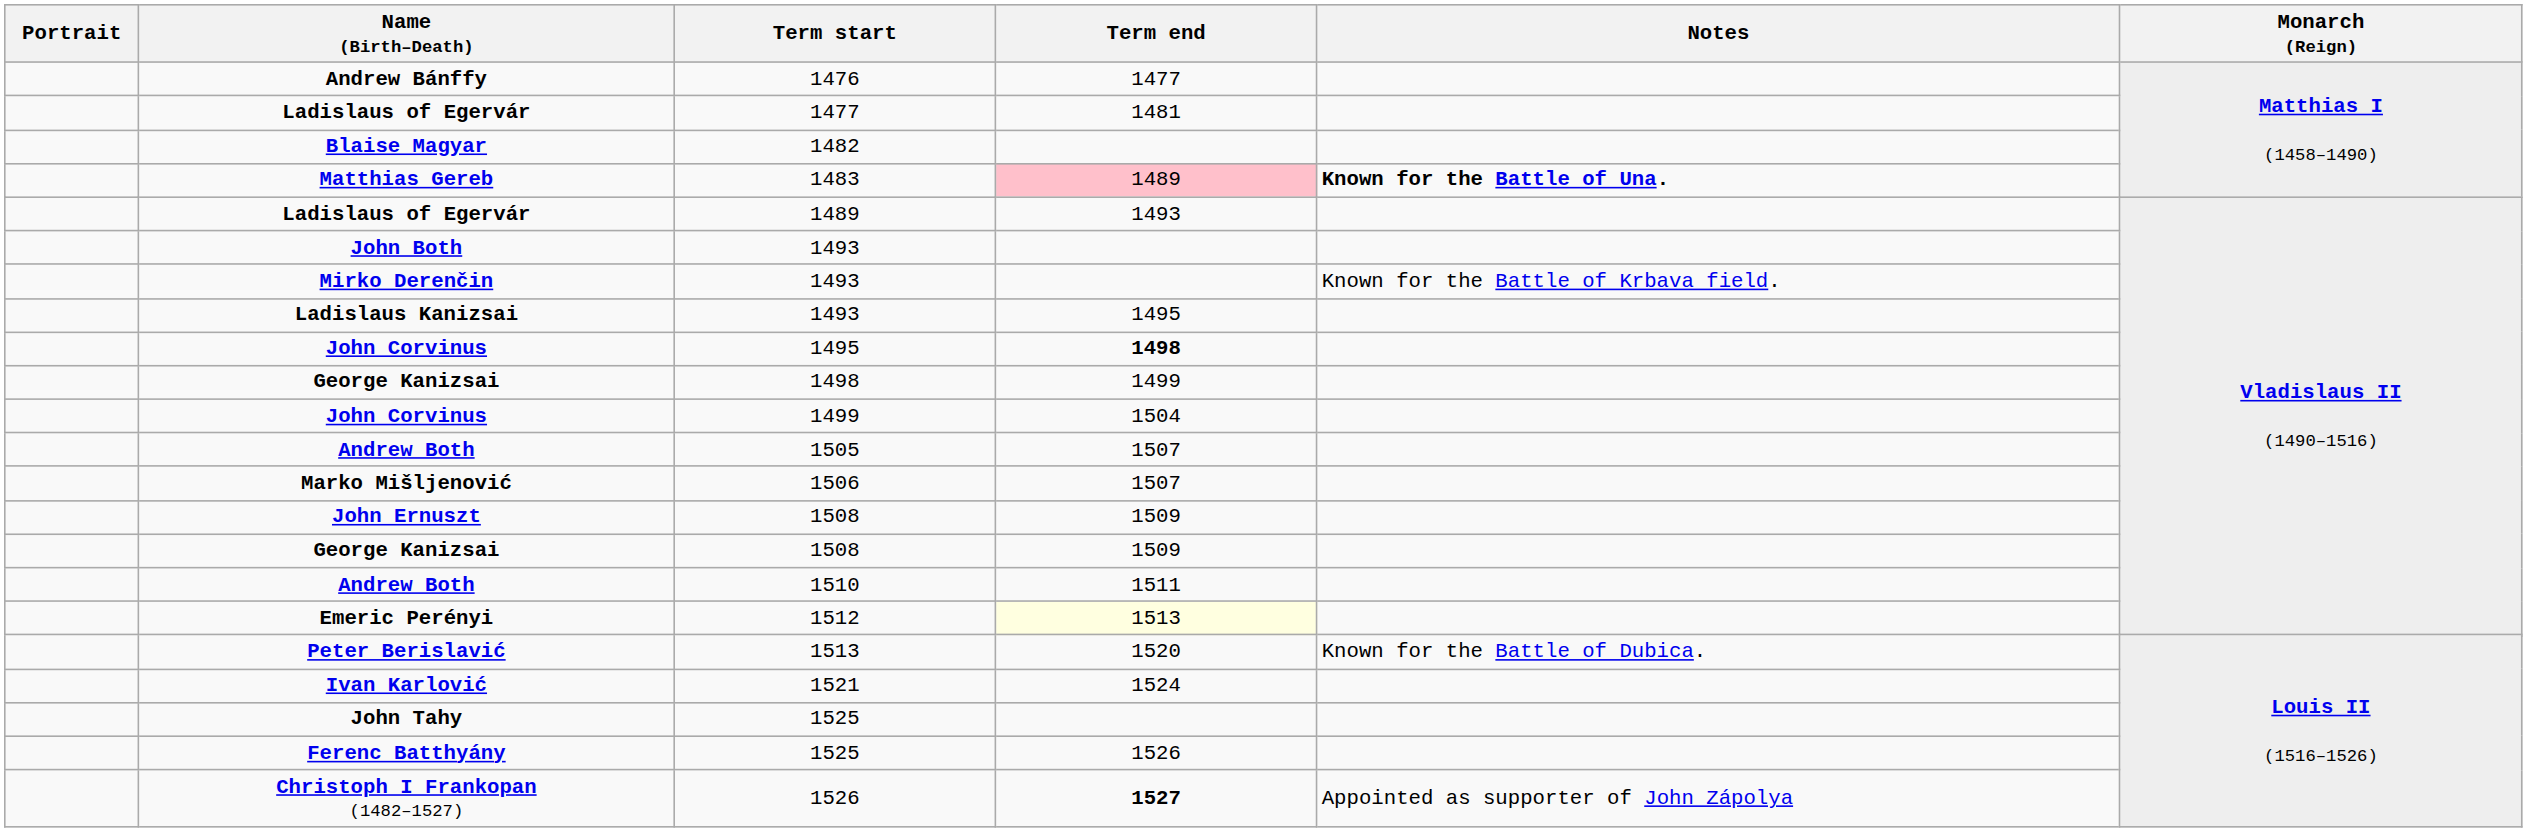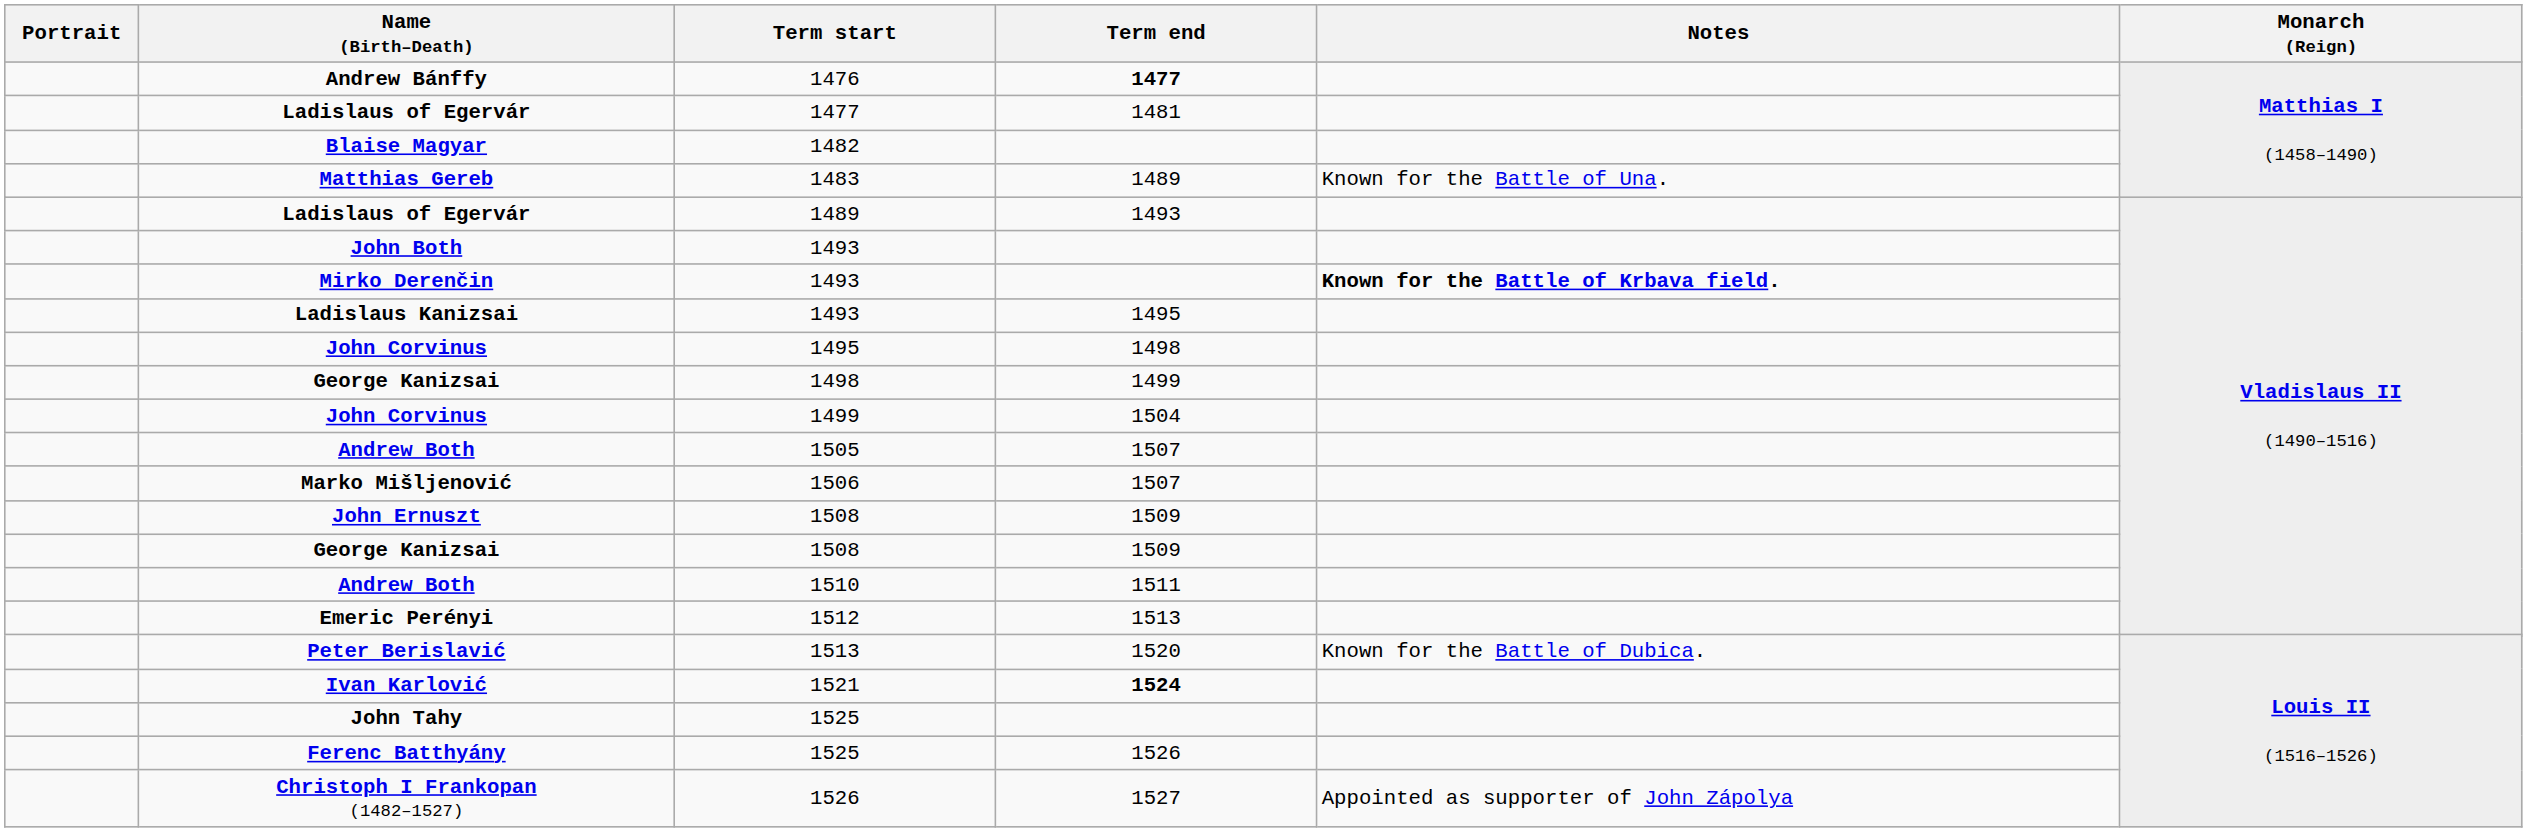(1156, 79) normal -> (1156, 79) bold
(1156, 180) pink background -> (1156, 180) no background
(1495, 180) bold -> (1495, 180) normal
(1551, 281) normal -> (1551, 281) bold
(1156, 349) bold -> (1156, 349) normal
(1156, 618) lightyellow background -> (1156, 618) no background
(1156, 686) normal -> (1156, 686) bold
(1156, 799) bold -> (1156, 799) normal
